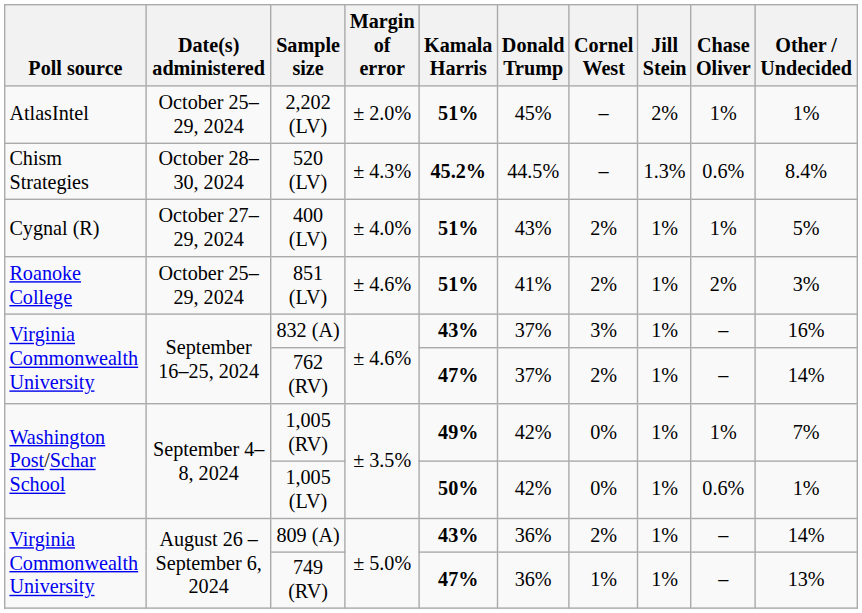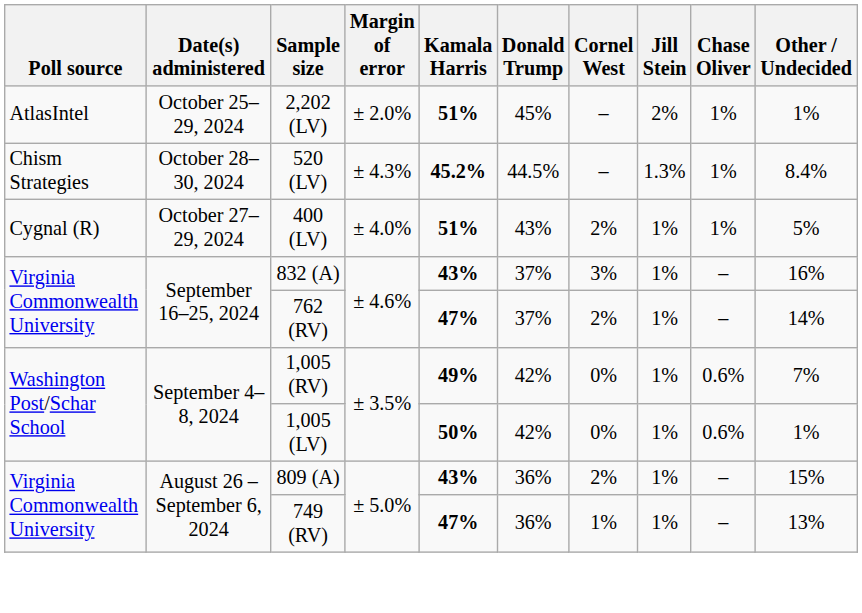(723, 171) 0.6% -> (723, 171) 1%
- row: (308, 285)
(723, 432) 1% -> (723, 375) 0.6%
(806, 534) 14% -> (806, 477) 15%
